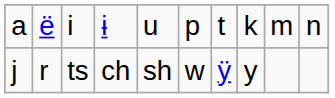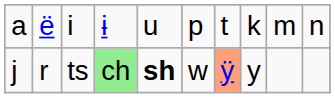(116, 69) no background -> (116, 69) lightgreen background
(158, 69) normal -> (159, 69) bold
(224, 69) no background -> (227, 69) lightsalmon background
